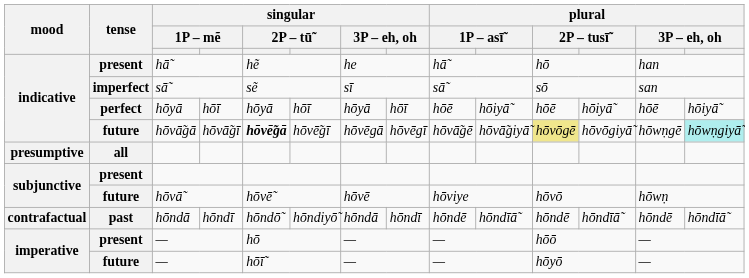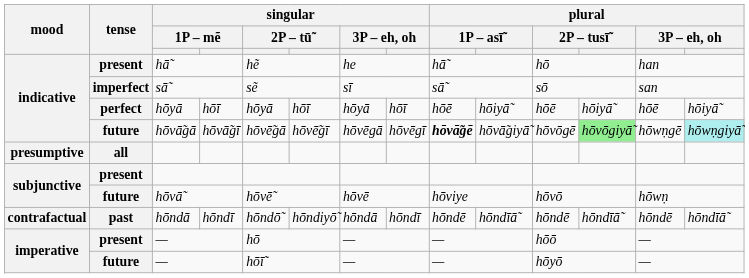(266, 130) bold -> (266, 130) normal
(453, 130) normal -> (452, 130) bold
(556, 130) khaki background -> (556, 130) no background
(607, 130) no background -> (607, 130) lightgreen background
